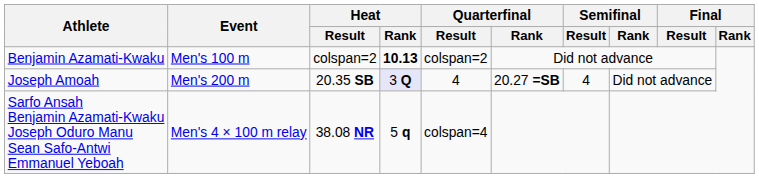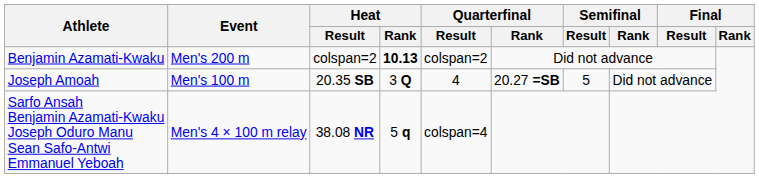(210, 58) Men's 100 m -> (210, 58) Men's 200 m
(210, 80) Men's 200 m -> (210, 80) Men's 100 m
(400, 80) lavender background -> (400, 80) no background
(586, 80) 4 -> (586, 80) 5
